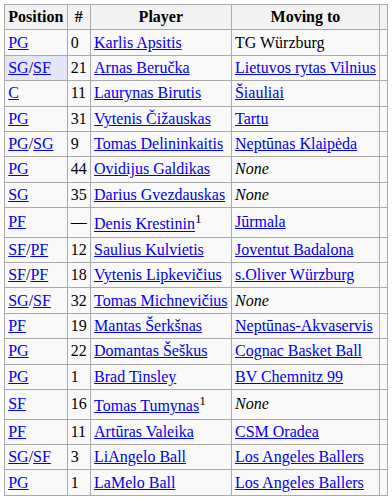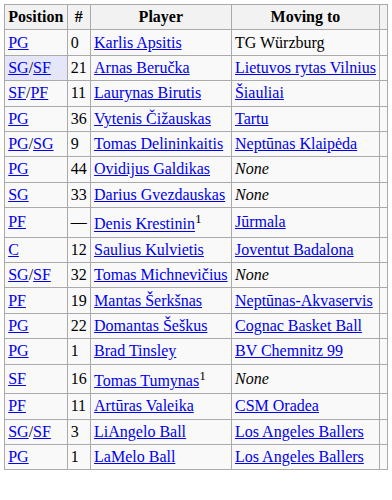(14, 93) C -> (28, 93) SF/PF
(79, 118) 31 -> (79, 118) 36
(79, 194) 35 -> (79, 194) 33
(28, 249) SF/PF -> (14, 249) C
- row: (158, 275)
